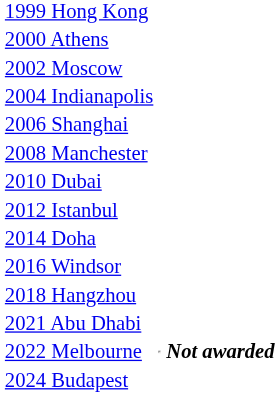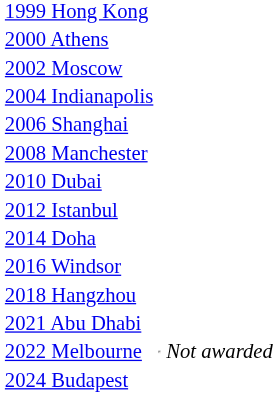(220, 351) bold -> (219, 351) normal
